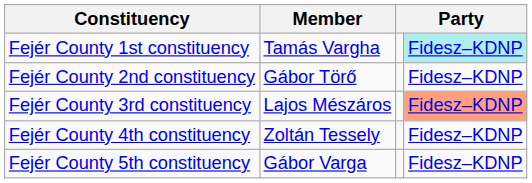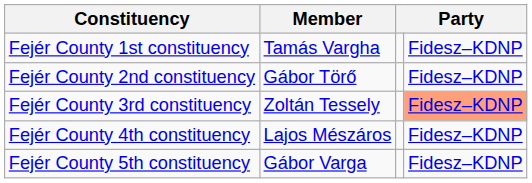(465, 47) paleturquoise background -> (465, 47) no background
(327, 105) Lajos Mészáros -> (322, 105) Zoltán Tessely
(322, 134) Zoltán Tessely -> (327, 134) Lajos Mészáros
